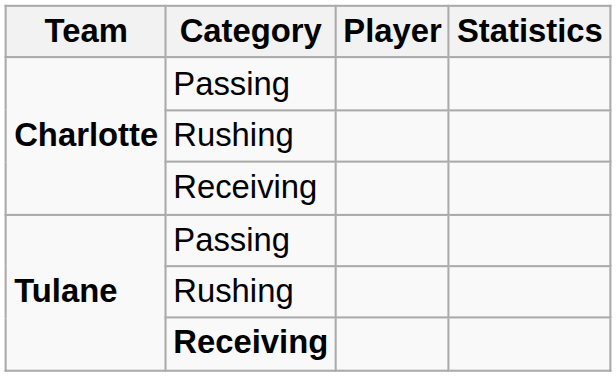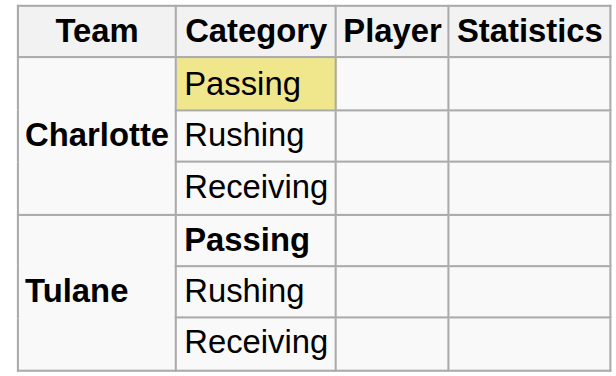(232, 83) no background -> (243, 83) khaki background
(232, 239) normal -> (247, 239) bold
(251, 343) bold -> (256, 343) normal
